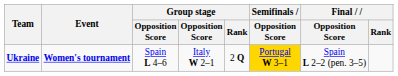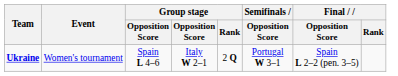(87, 58) bold -> (83, 58) normal
(275, 58) gold background -> (268, 58) no background
